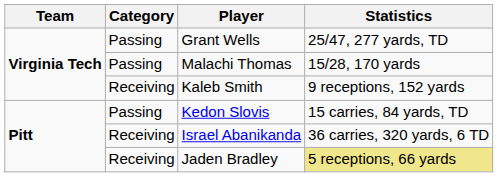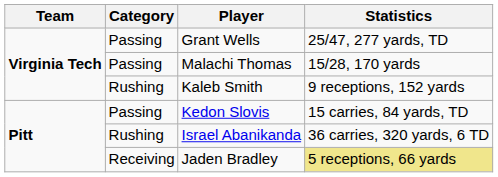(142, 88) Receiving -> (136, 88) Rushing
(142, 135) Receiving -> (136, 135) Rushing
